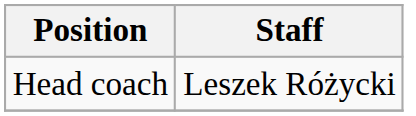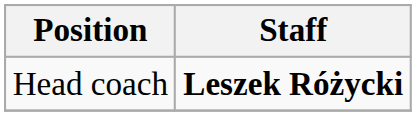(290, 83) normal -> (293, 83) bold
